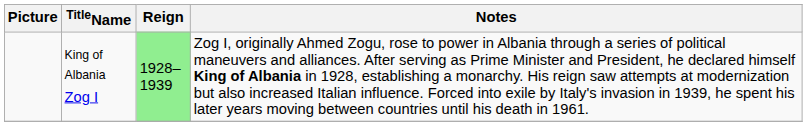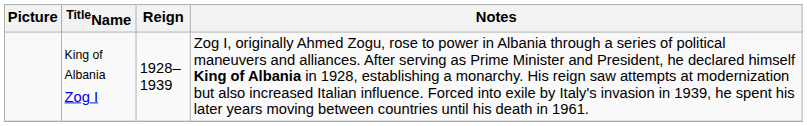(160, 76) lightgreen background -> (160, 76) no background
